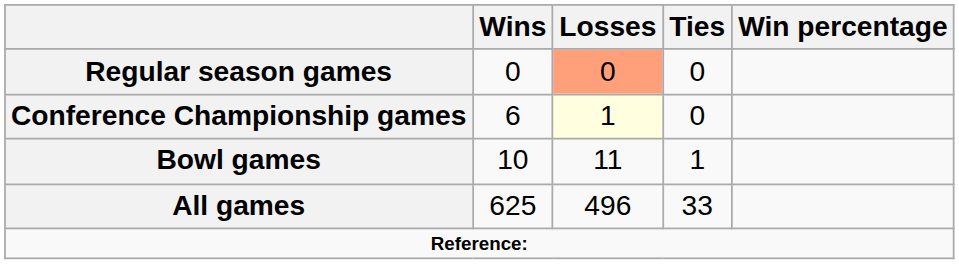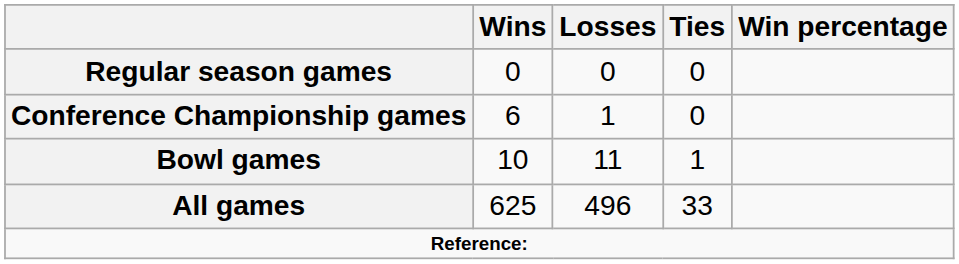(608, 71) lightsalmon background -> (608, 71) no background
(608, 116) lightyellow background -> (608, 116) no background
